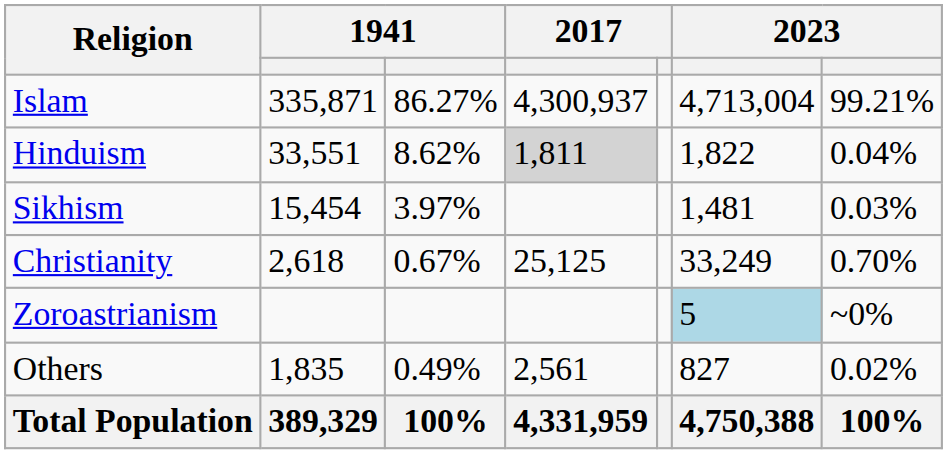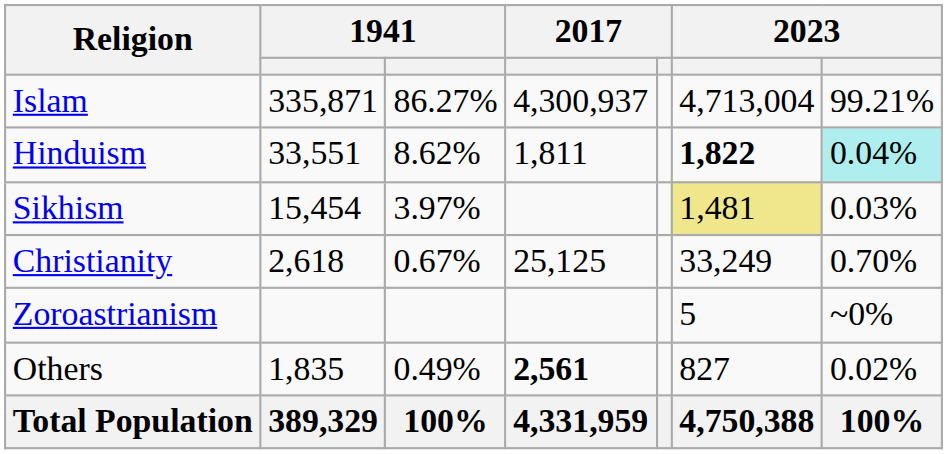(551, 153) lightgrey background -> (551, 153) no background
(717, 153) normal -> (717, 153) bold
(874, 153) no background -> (874, 153) paleturquoise background
(717, 207) no background -> (717, 207) khaki background
(688, 314) lightblue background -> (688, 314) no background
(551, 368) normal -> (551, 368) bold
